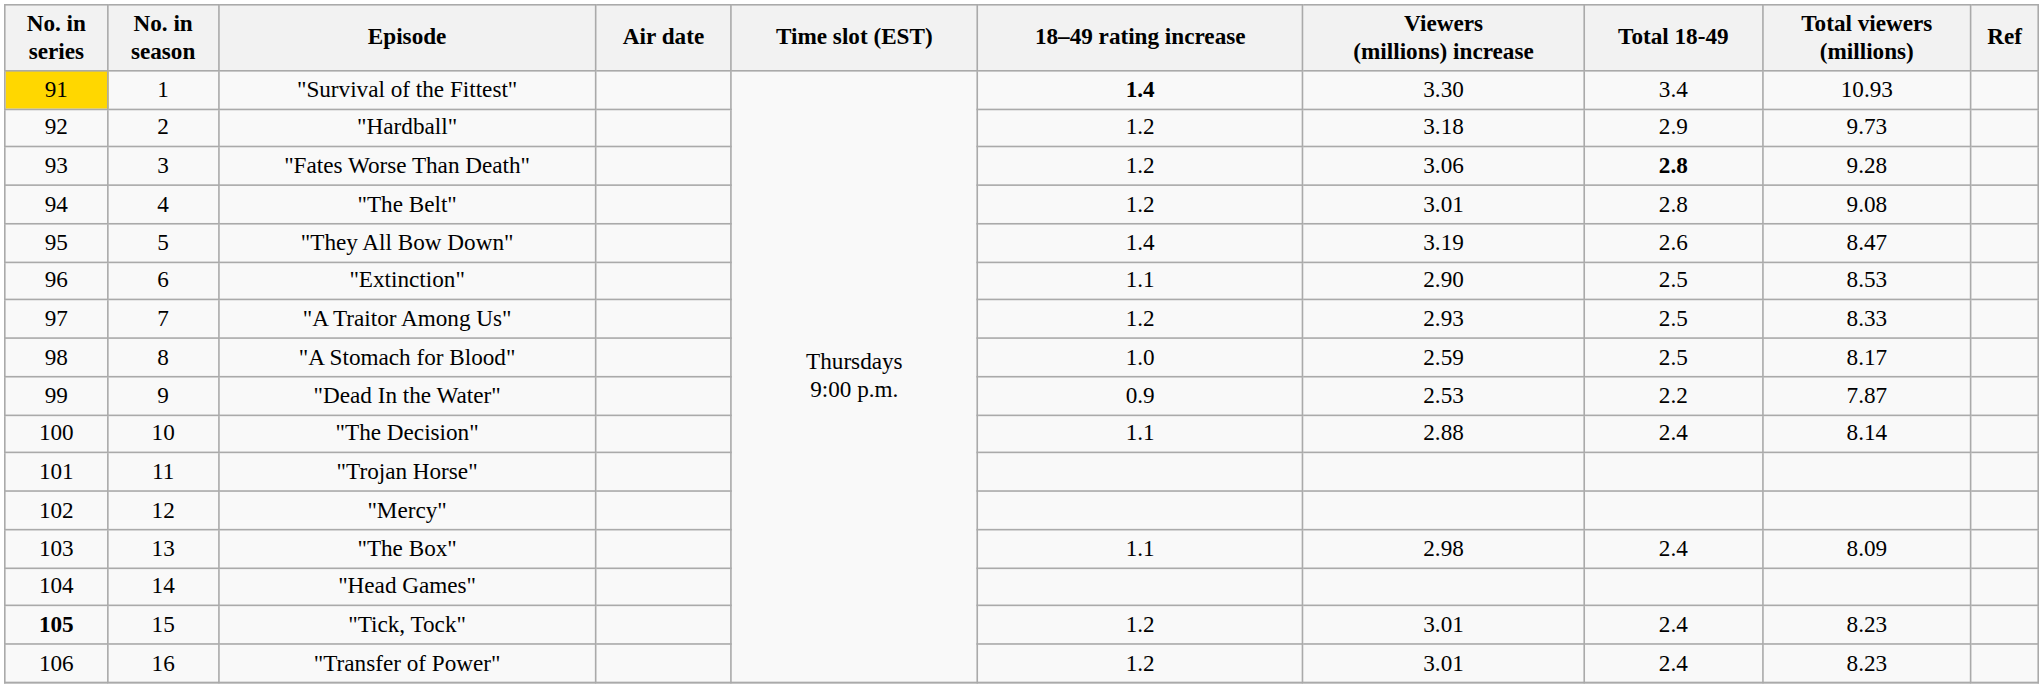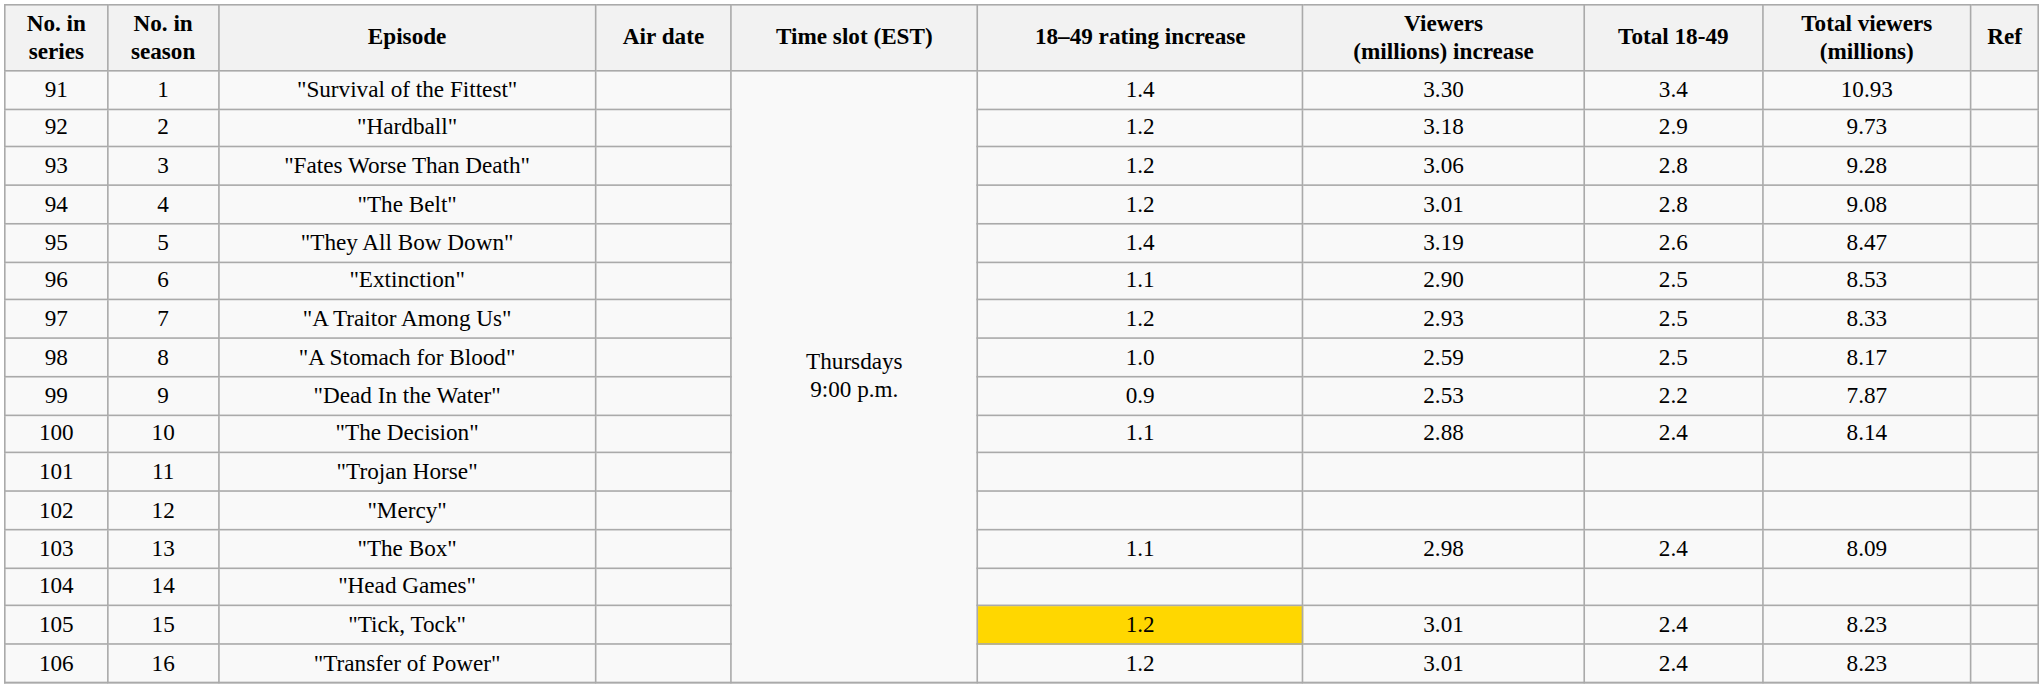(56, 89) gold background -> (56, 89) no background
(1140, 89) bold -> (1140, 89) normal
(1673, 166) bold -> (1673, 166) normal
(56, 624) bold -> (56, 624) normal
(1140, 624) no background -> (1140, 624) gold background
